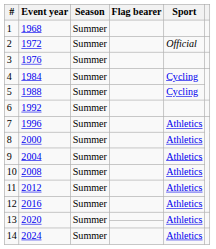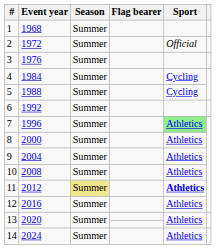(184, 124) no background -> (184, 124) lightgreen background
(90, 188) no background -> (90, 188) khaki background
(184, 188) normal -> (185, 188) bold
